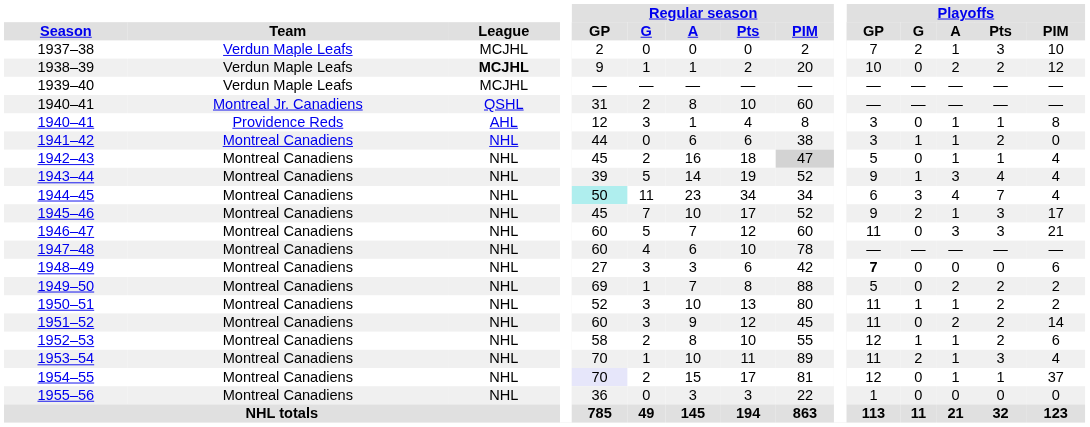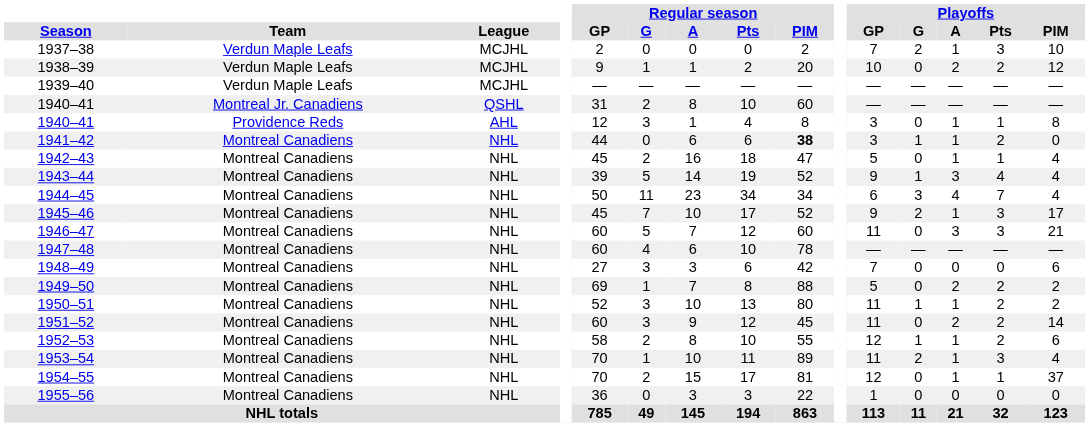(504, 67) bold -> (504, 67) normal
(805, 140) normal -> (805, 140) bold
(805, 158) lightgrey background -> (805, 158) no background
(600, 195) paleturquoise background -> (600, 195) no background
(873, 267) bold -> (873, 267) normal
(600, 377) lavender background -> (600, 377) no background
